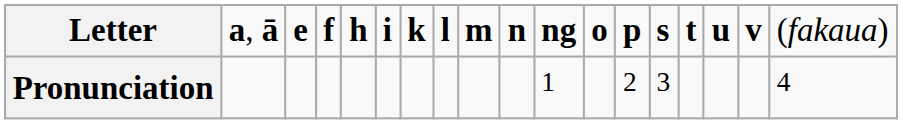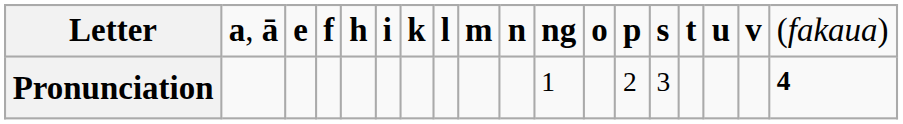(784, 80) normal -> (784, 87) bold
